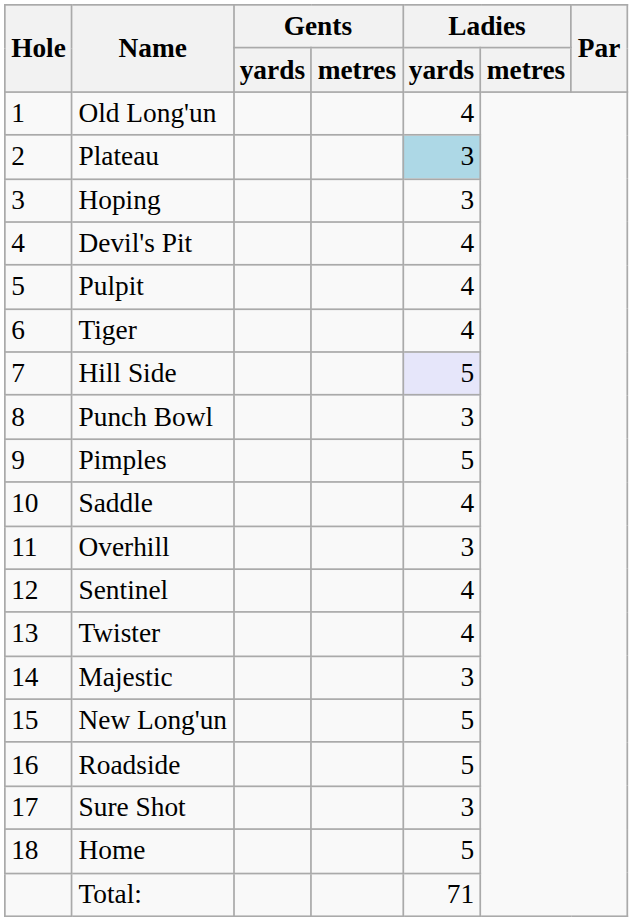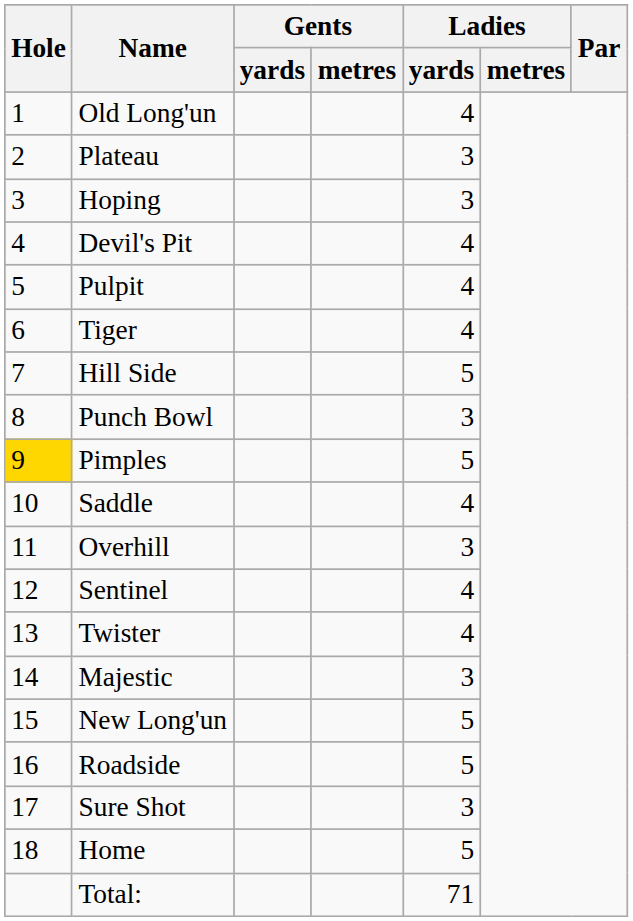(467, 156) lightblue background -> (467, 156) no background
(467, 373) lavender background -> (467, 373) no background
(18, 460) no background -> (18, 460) gold background
